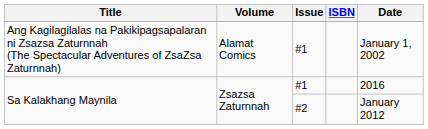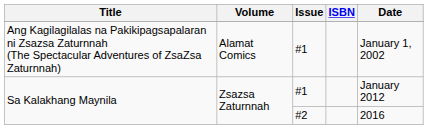(372, 85) 2016 -> (380, 91) January 2012
(380, 109) January 2012 -> (372, 115) 2016
